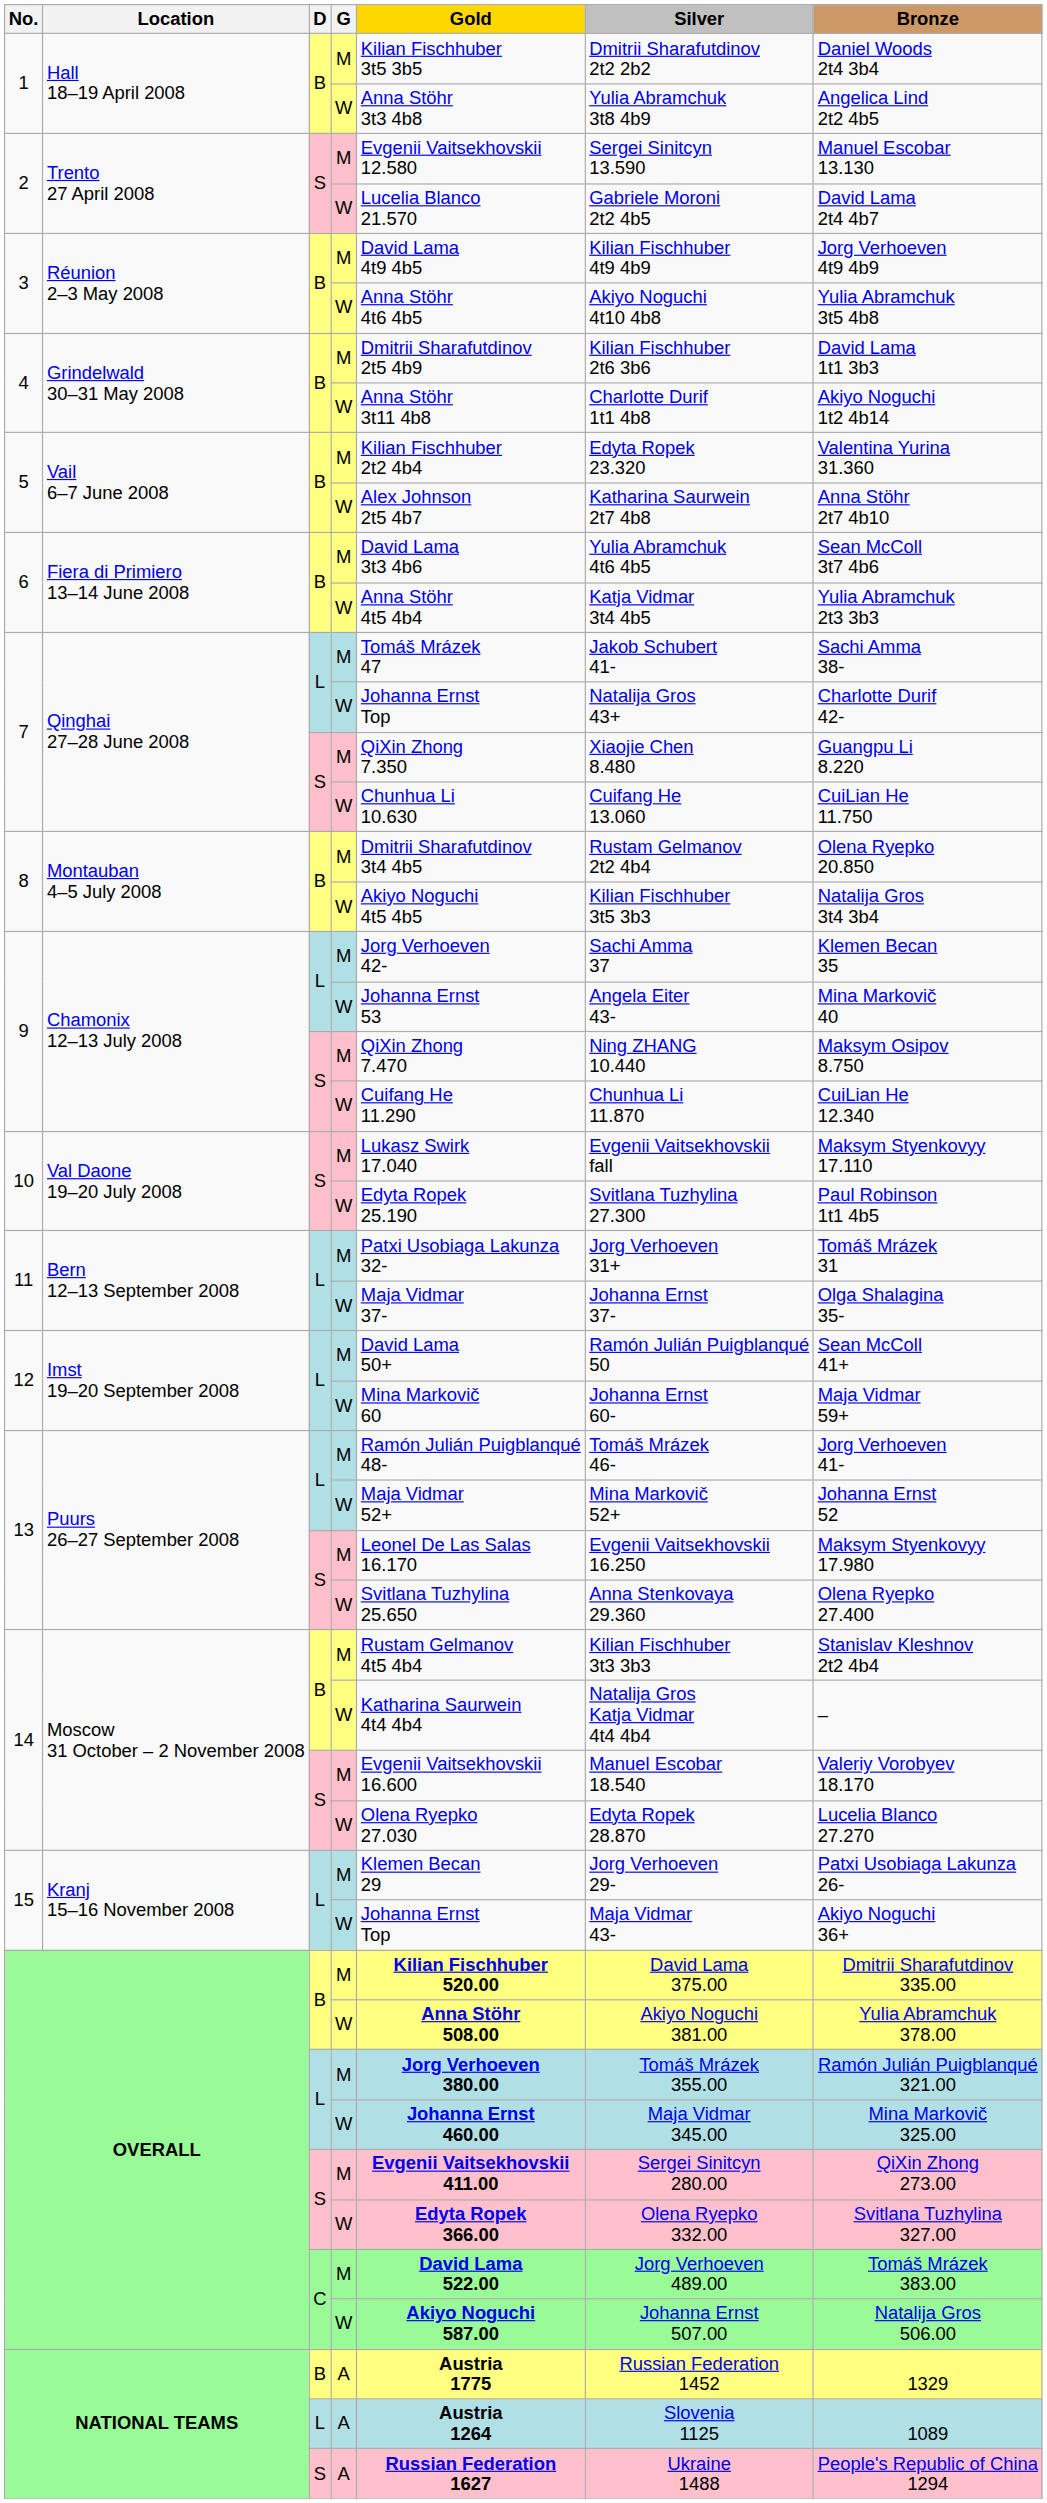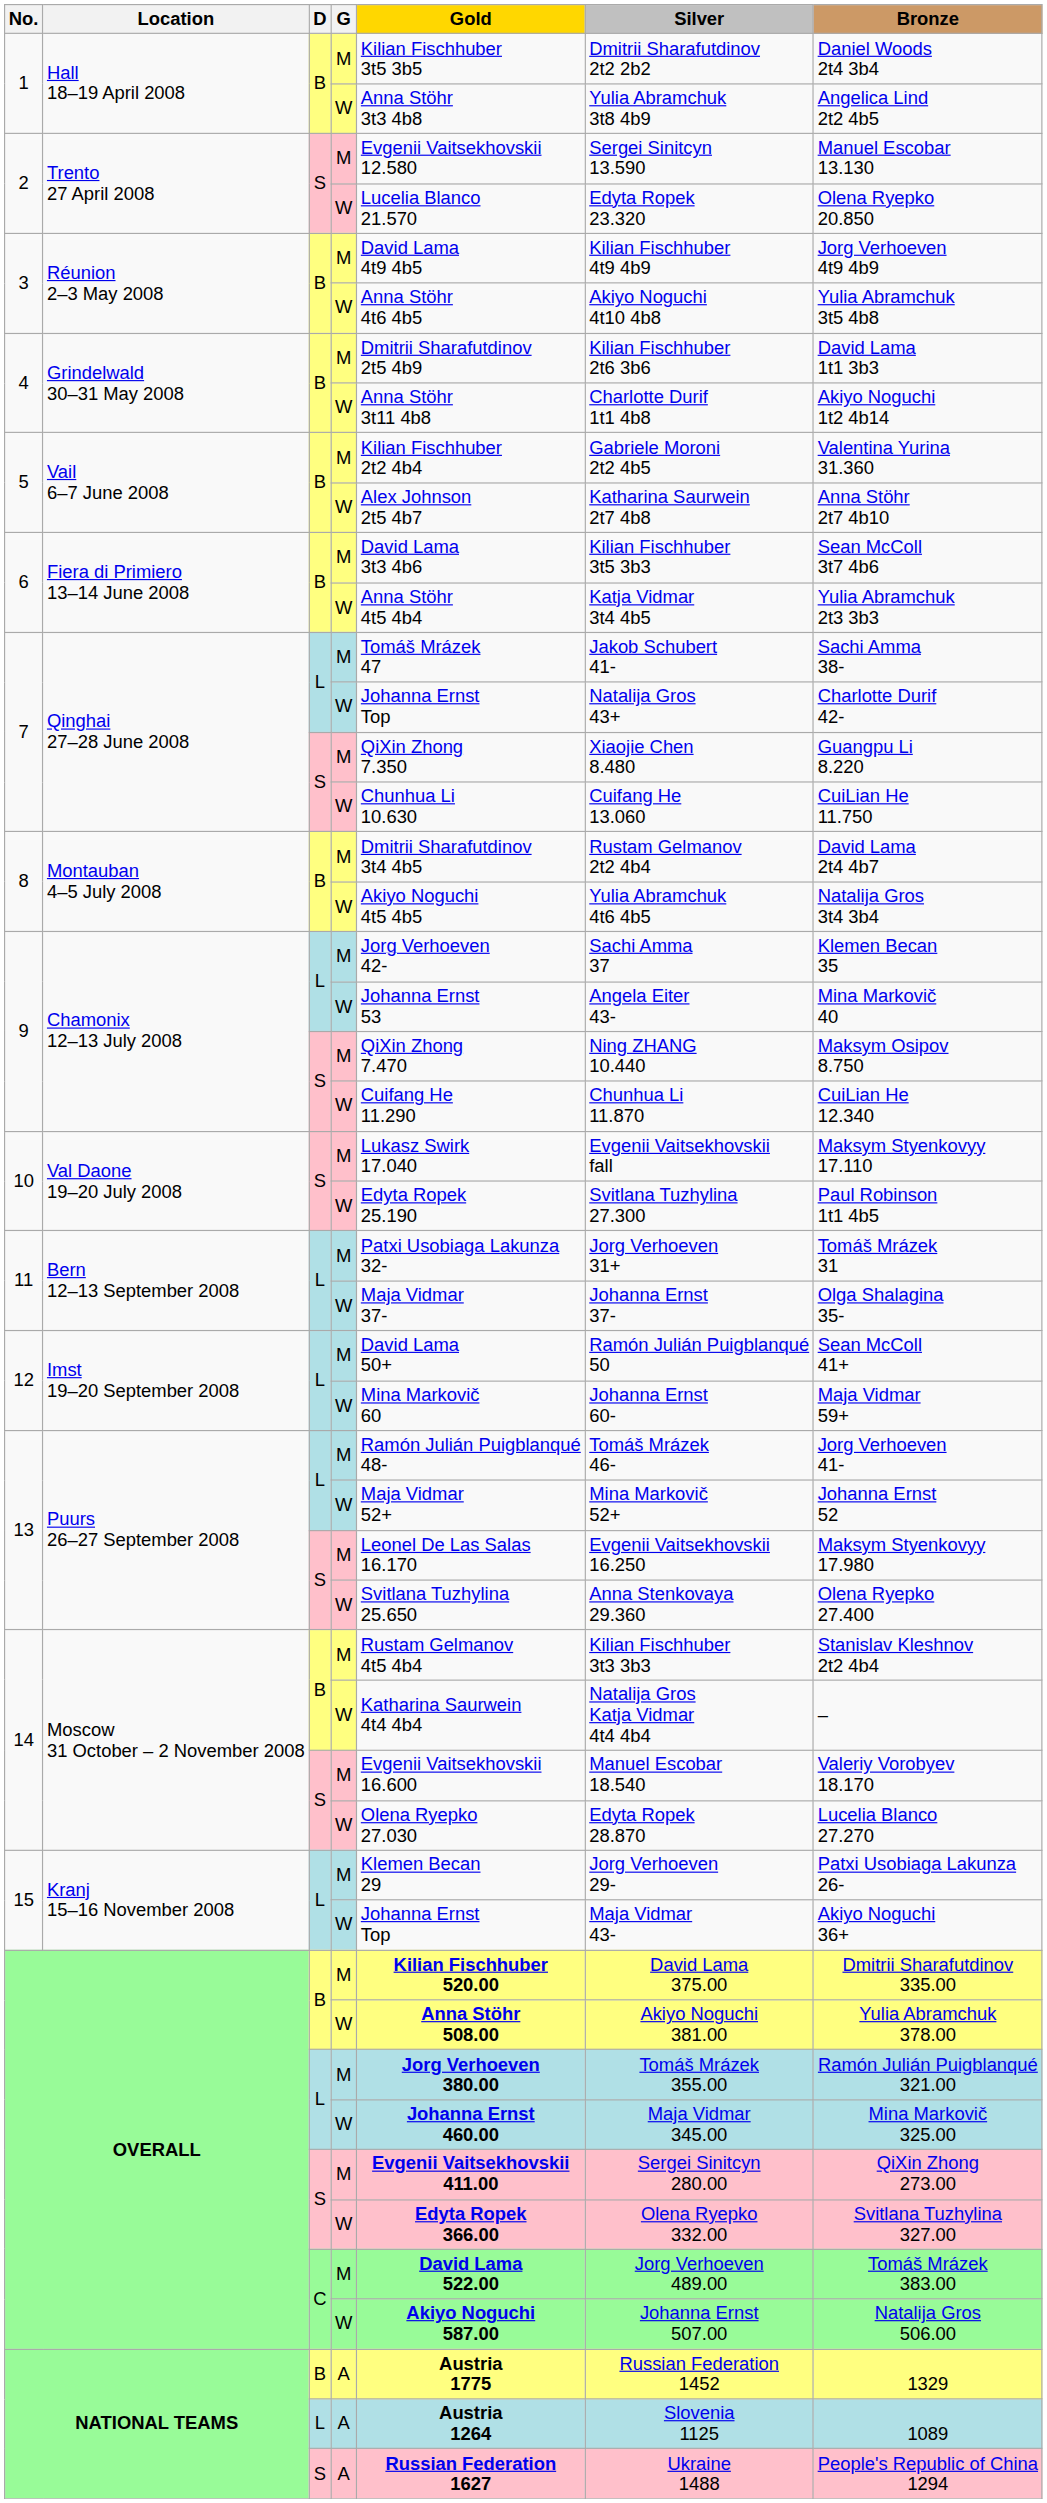(655, 208) Gabriele Moroni 2t2 4b5 -> (642, 208) Edyta Ropek 23.320
(867, 208) David Lama 2t4 4b7 -> (876, 208) Olena Ryepko 20.850
(642, 457) Edyta Ropek 23.320 -> (655, 457) Gabriele Moroni 2t2 4b5
(658, 557) Yulia Abramchuk 4t6 4b5 -> (660, 557) Kilian Fischhuber 3t5 3b3
(876, 856) Olena Ryepko 20.850 -> (867, 856) David Lama 2t4 4b7
(660, 906) Kilian Fischhuber 3t5 3b3 -> (658, 906) Yulia Abramchuk 4t6 4b5
